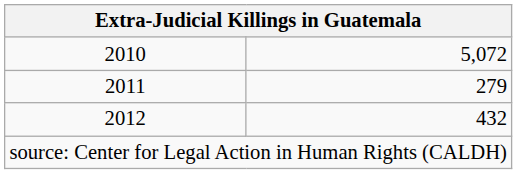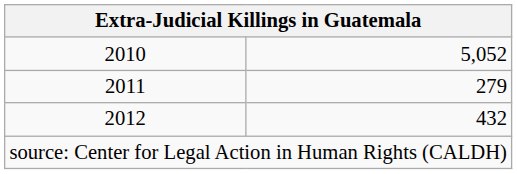(484, 53) 5,072 -> (484, 53) 5,052
